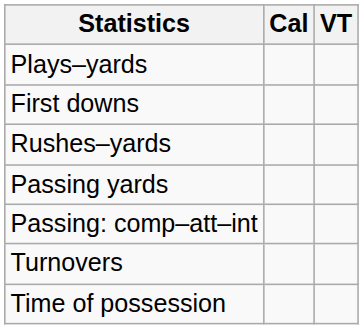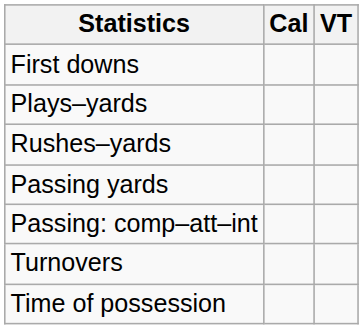rows swapped: (75, 104) <-> (79, 64)
